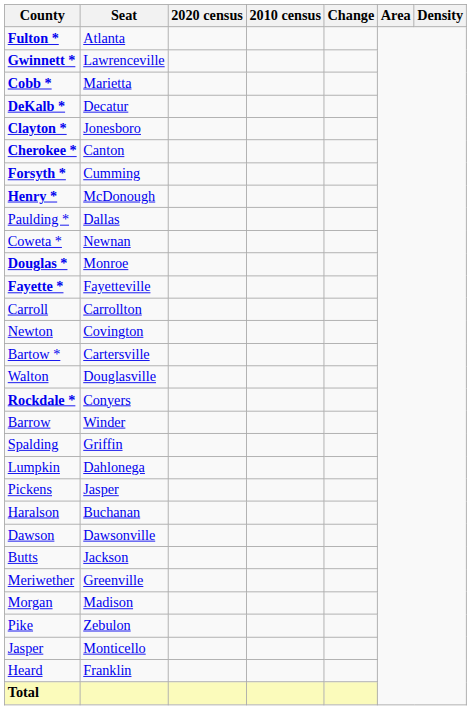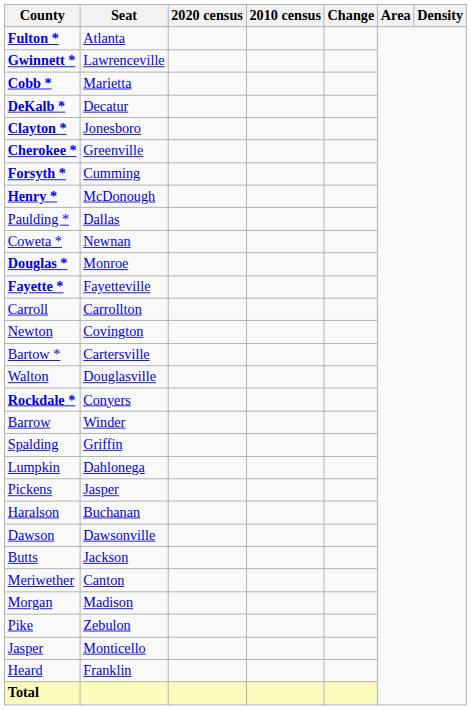(104, 151) Canton -> (113, 151) Greenville
(113, 580) Greenville -> (104, 580) Canton
